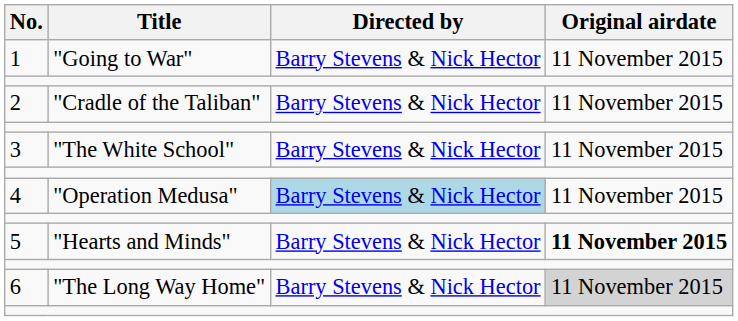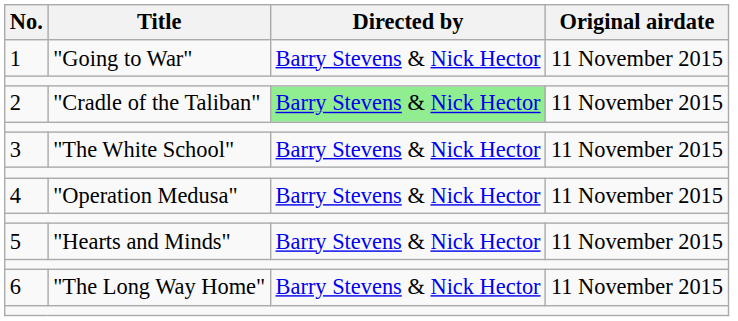(408, 103) no background -> (408, 103) lightgreen background
(408, 195) lightblue background -> (408, 195) no background
(639, 241) bold -> (637, 241) normal
(637, 287) lightgrey background -> (637, 287) no background
